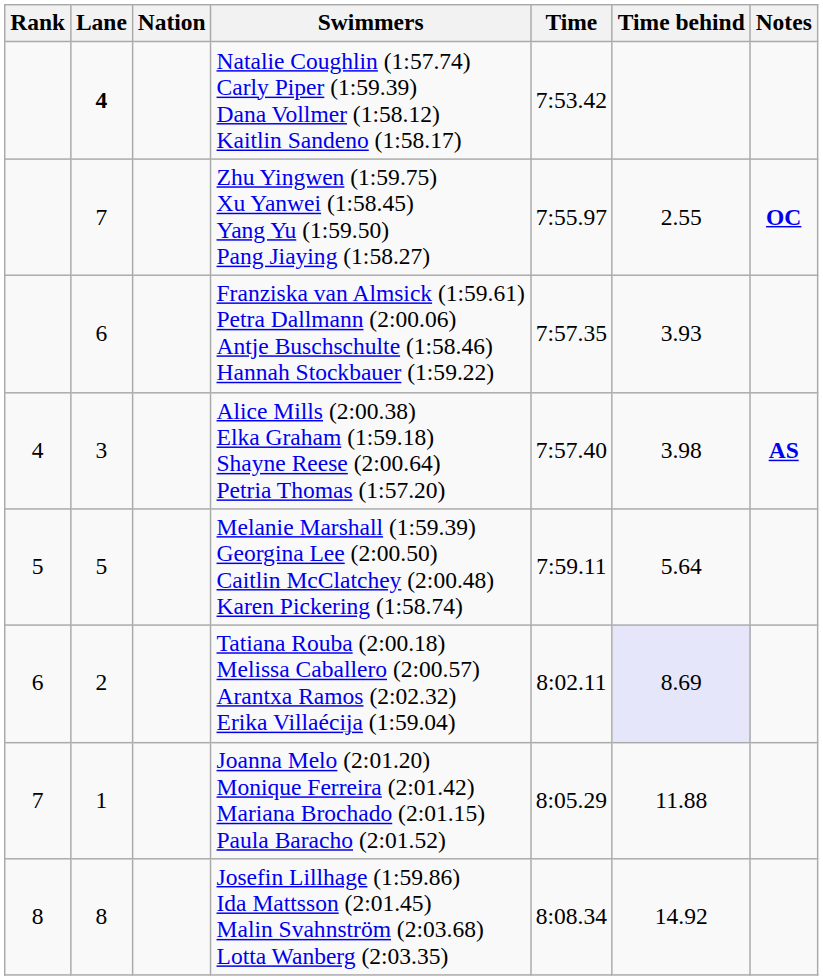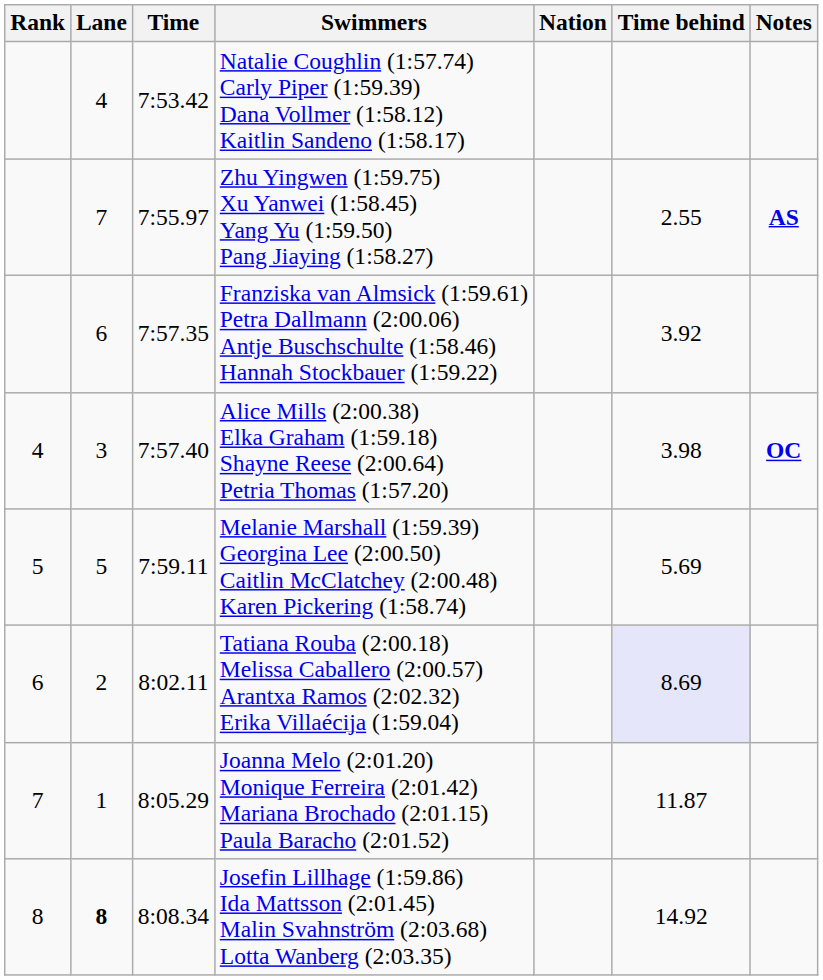columns swapped: (172, 23) <-> (571, 23)
(101, 100) bold -> (101, 100) normal
(784, 216) OC -> (784, 216) AS
(681, 333) 3.93 -> (681, 333) 3.92
(784, 450) AS -> (784, 450) OC
(681, 566) 5.64 -> (681, 566) 5.69
(681, 800) 11.88 -> (681, 800) 11.87
(101, 916) normal -> (101, 916) bold
